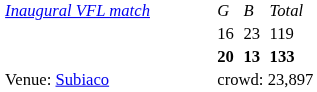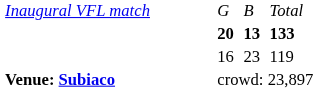rows swapped: (226, 56) <-> (226, 33)
(57, 79) normal -> (60, 79) bold
